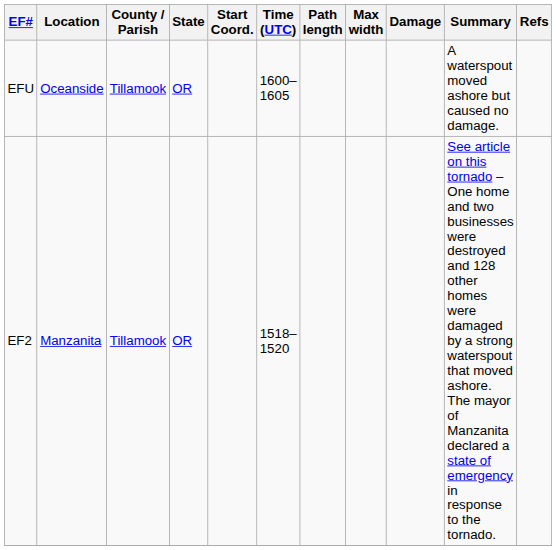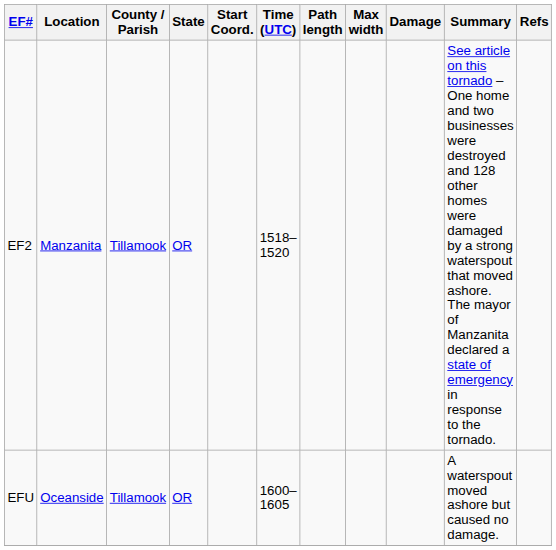rows swapped: (20, 341) <-> (21, 88)
